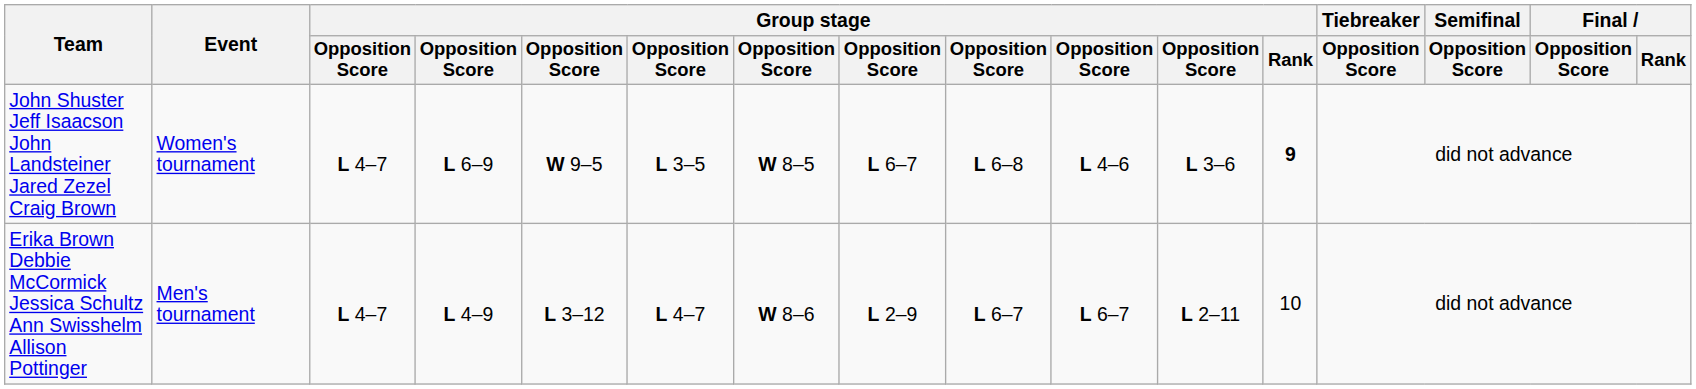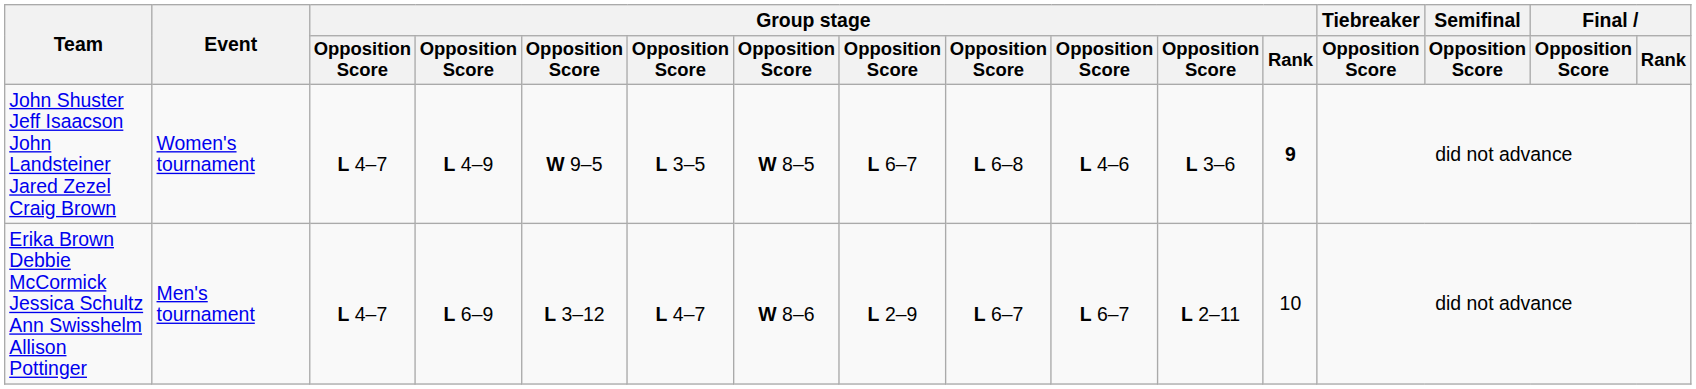(468, 165) L 6–9 -> (468, 165) L 4–9
(468, 315) L 4–9 -> (468, 315) L 6–9
